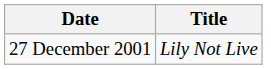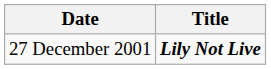(209, 49) normal -> (210, 49) bold
